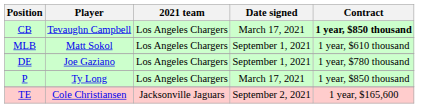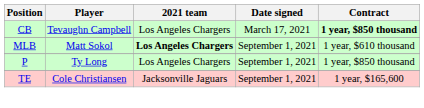(182, 45) normal -> (185, 45) bold
- row: (25, 62)
(272, 78) March 17, 2021 -> (277, 62) September 1, 2021
(272, 95) September 2, 2021 -> (277, 78) September 1, 2021
